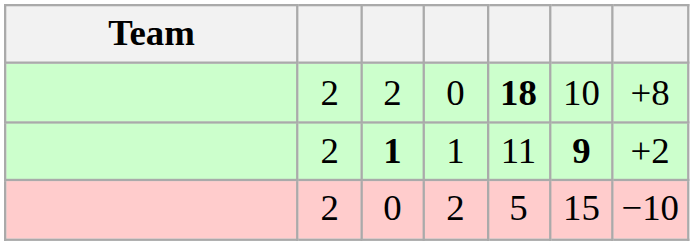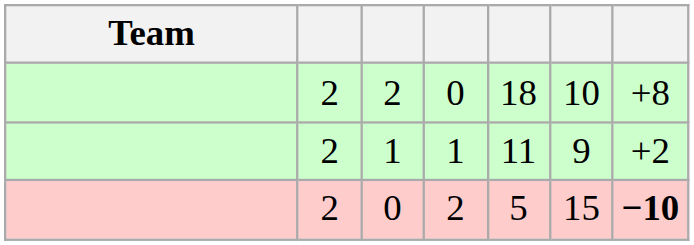(518, 92) bold -> (518, 92) normal
(393, 150) bold -> (393, 150) normal
(581, 150) bold -> (581, 150) normal
(650, 208) normal -> (650, 208) bold
